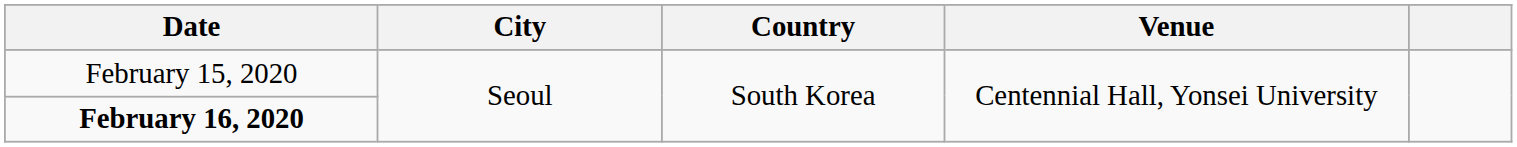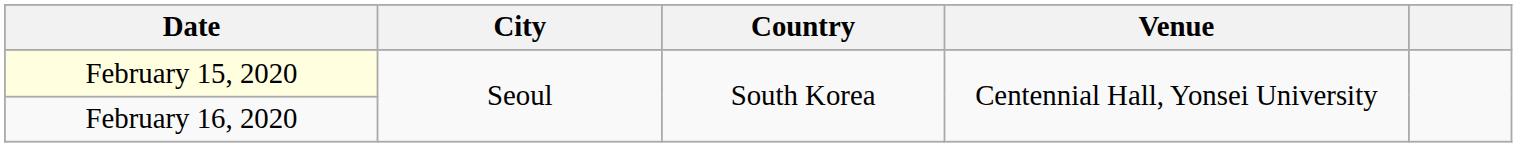(192, 73) no background -> (192, 73) lightyellow background
(192, 118) bold -> (192, 118) normal
